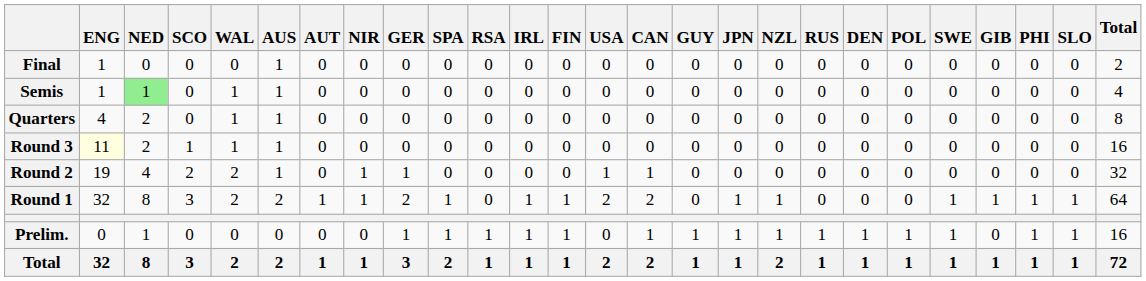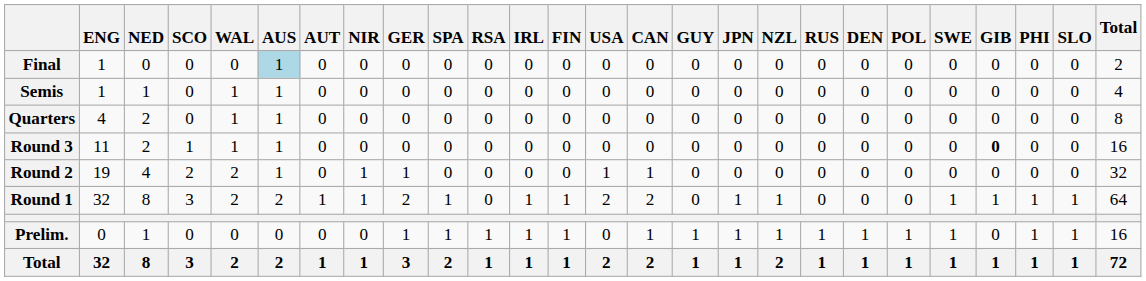(279, 64) no background -> (279, 64) lightblue background
(146, 91) lightgreen background -> (146, 91) no background
(101, 145) lightyellow background -> (101, 145) no background
(996, 145) normal -> (996, 145) bold
